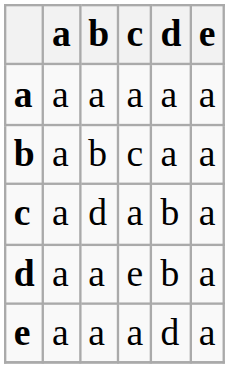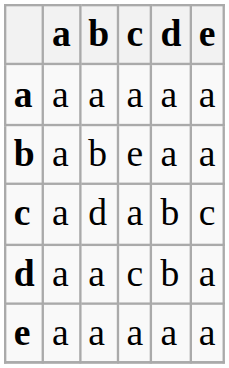(135, 153) c -> (135, 153) e
(207, 213) a -> (207, 213) c
(135, 272) e -> (135, 272) c
(170, 332) d -> (169, 332) a
